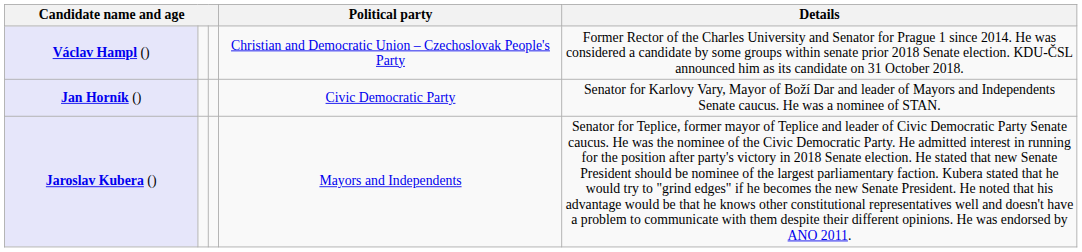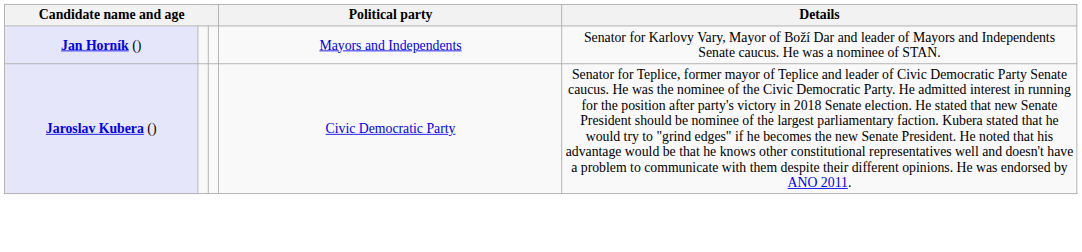- row: (101, 52)
(391, 97) Civic Democratic Party -> (390, 44) Mayors and Independents
(390, 181) Mayors and Independents -> (391, 128) Civic Democratic Party
